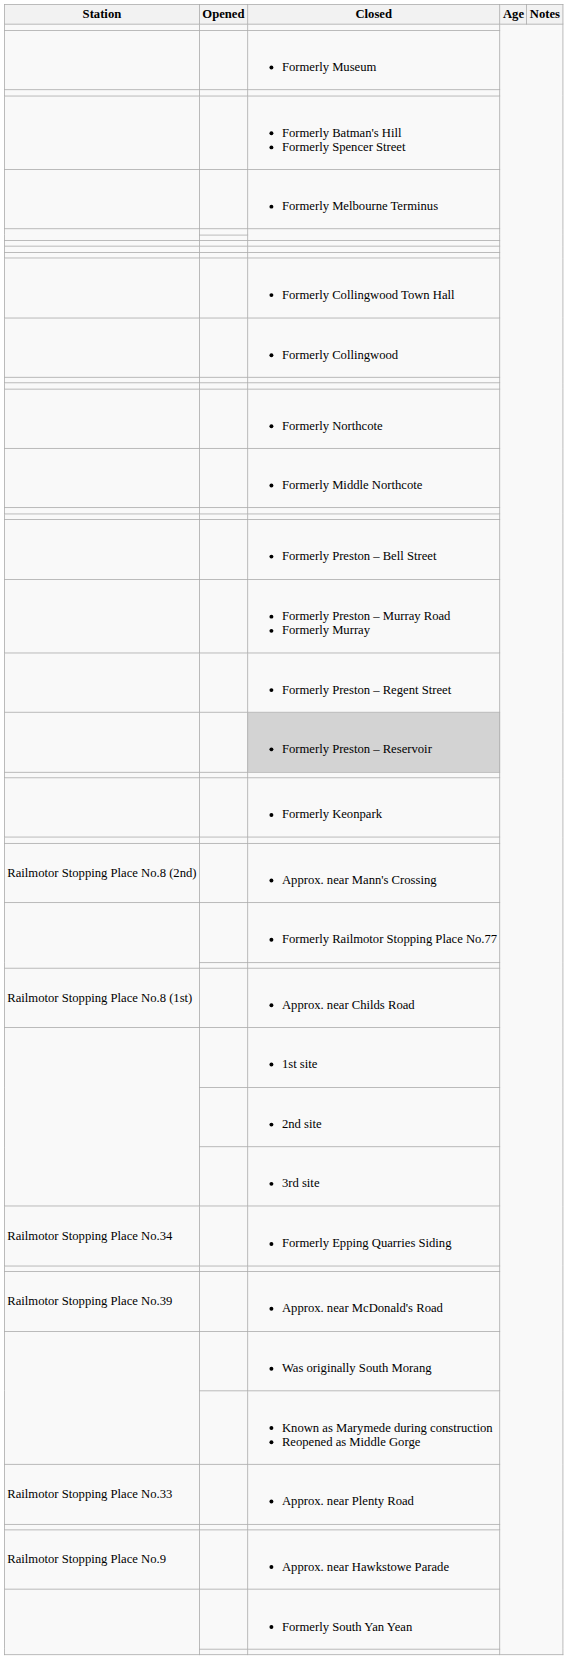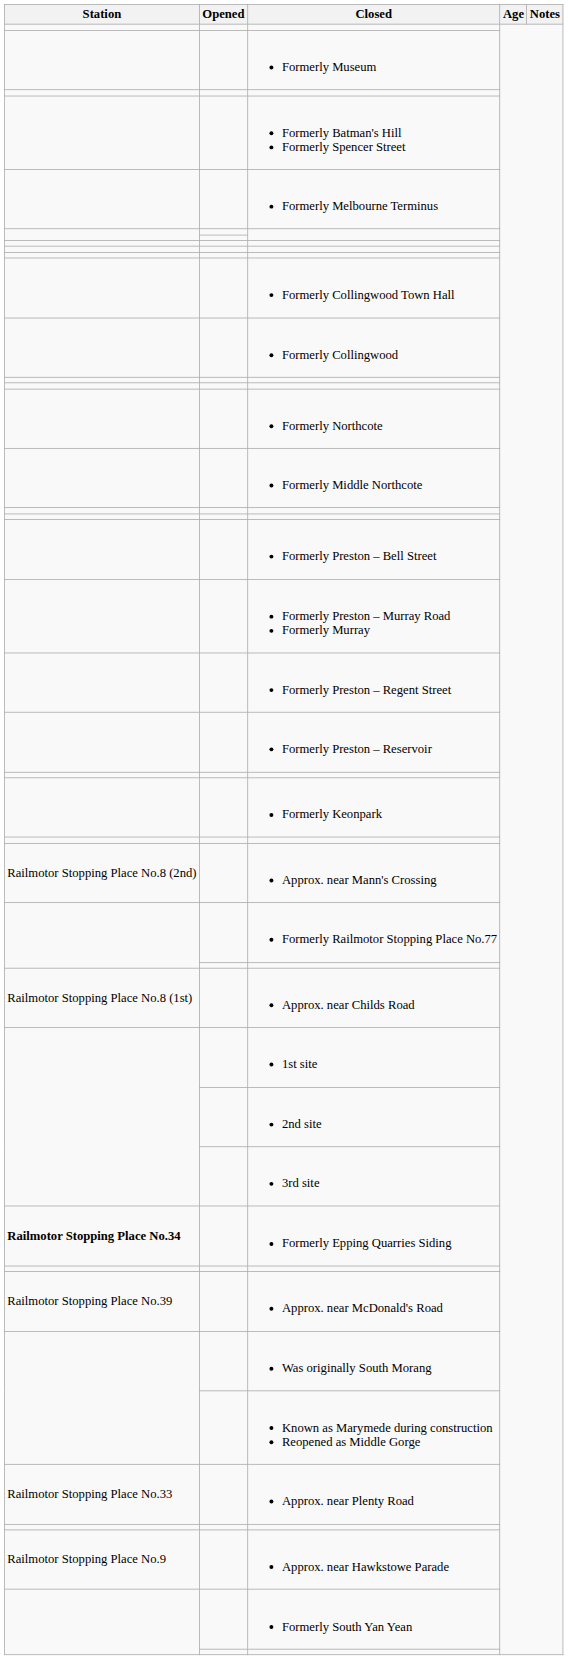(374, 749) lightgrey background -> (374, 749) no background
(90, 1236) normal -> (94, 1236) bold
